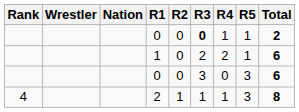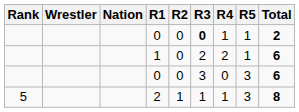(23, 96) 4 -> (23, 96) 5
